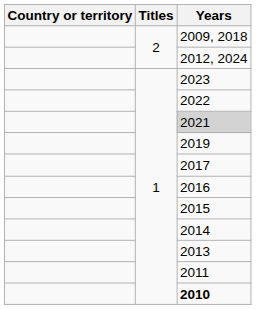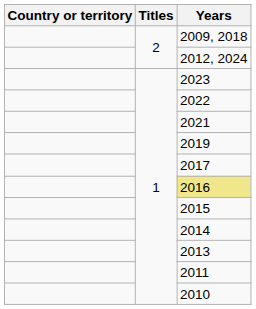(195, 122) lightgrey background -> (195, 122) no background
(195, 187) no background -> (195, 187) khaki background
(195, 294) bold -> (195, 294) normal
